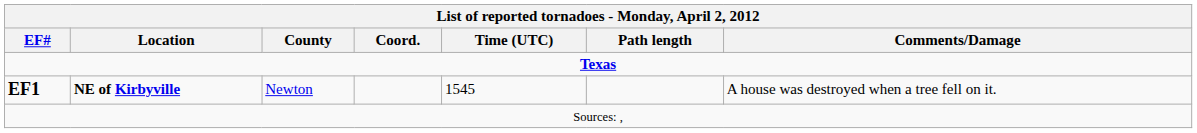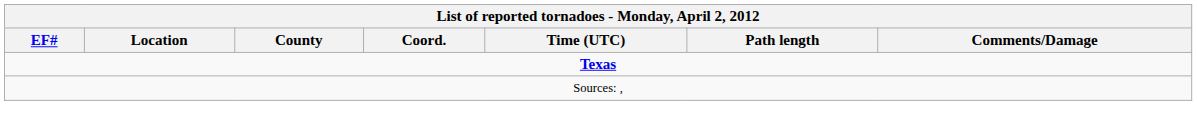- row: (24, 89)
